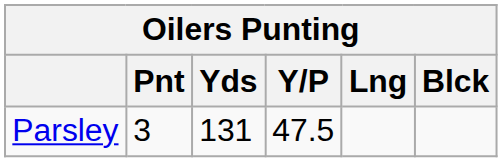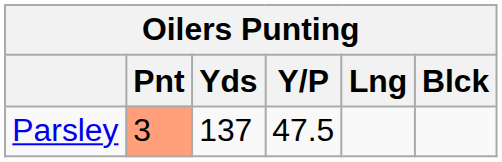(142, 130) no background -> (142, 130) lightsalmon background
(226, 130) 131 -> (226, 130) 137
